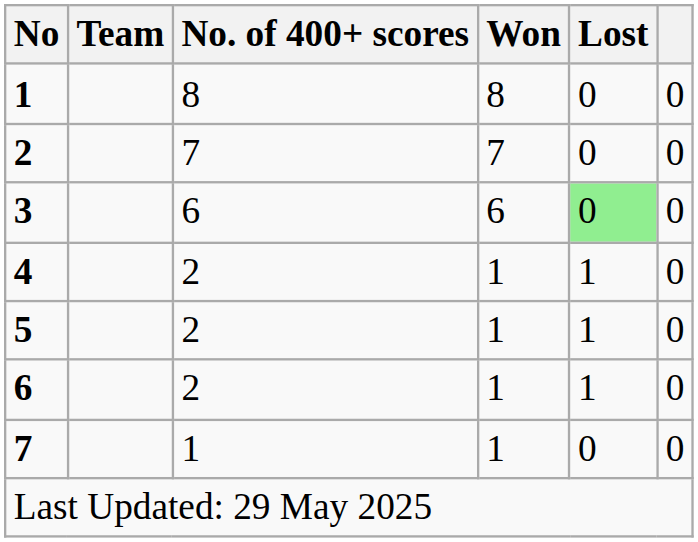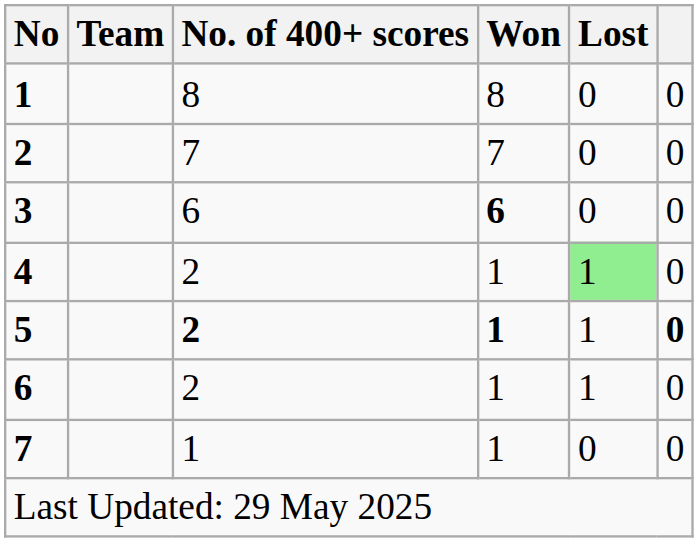(496, 211) normal -> (496, 211) bold
(587, 211) lightgreen background -> (587, 211) no background
(587, 270) no background -> (587, 270) lightgreen background
(191, 329) normal -> (191, 329) bold
(496, 329) normal -> (496, 329) bold
(675, 329) normal -> (675, 329) bold
